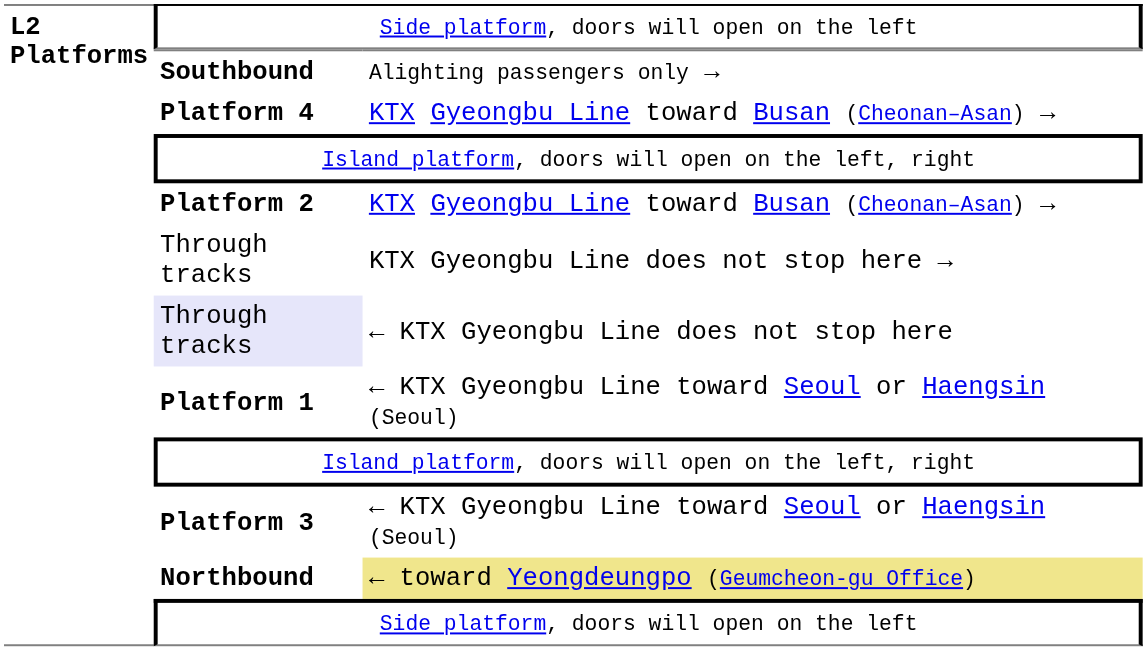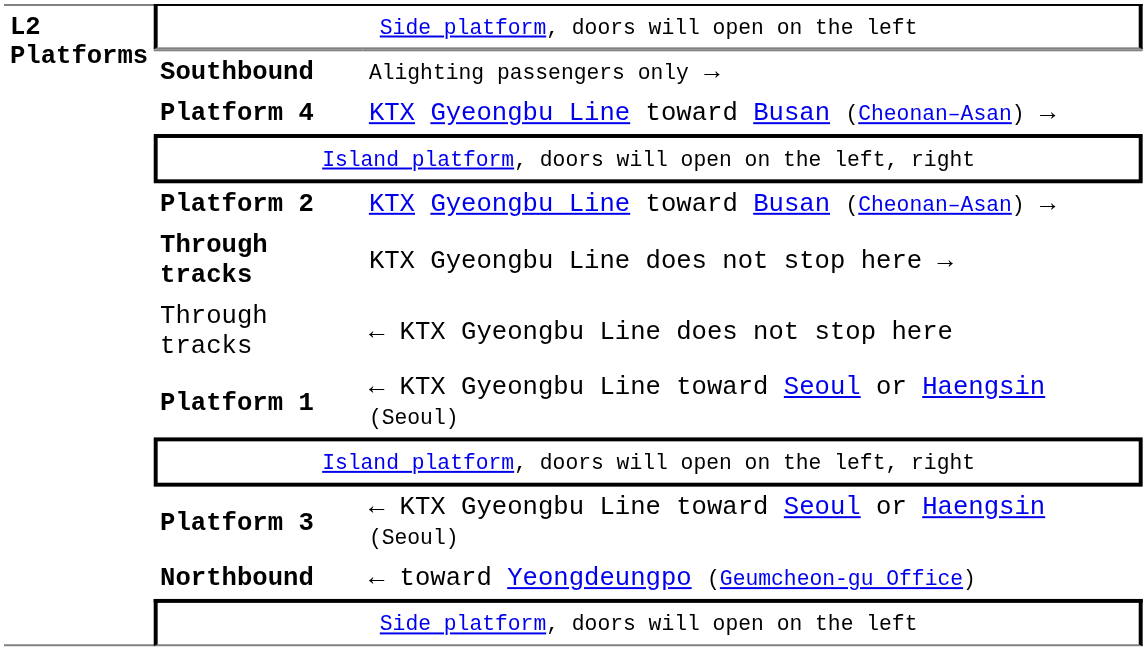(214, 260) normal -> (214, 260) bold
(214, 331) lavender background -> (214, 331) no background
(672, 578) khaki background -> (672, 578) no background
